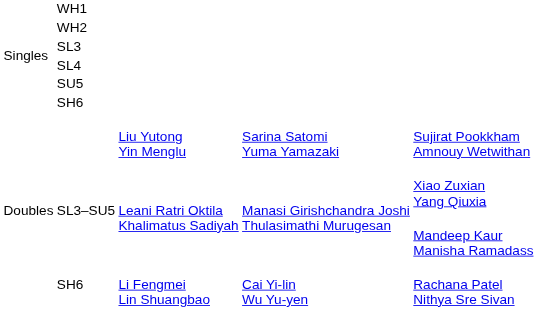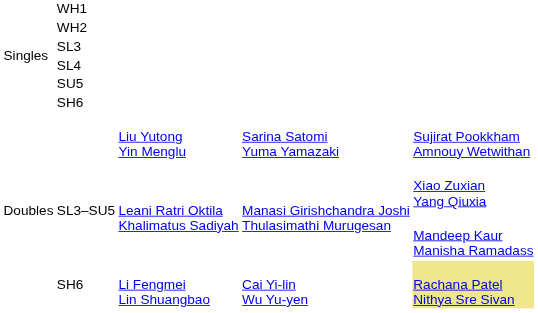(464, 292) no background -> (464, 292) khaki background
